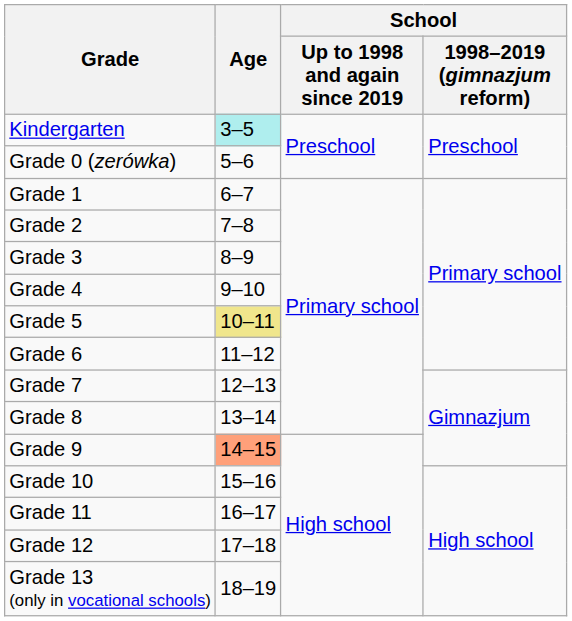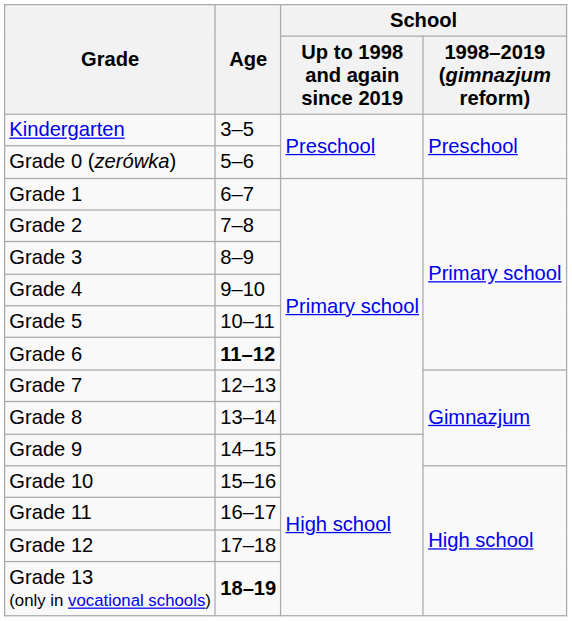(237, 129) paleturquoise background -> (237, 129) no background
(248, 321) khaki background -> (248, 321) no background
(248, 353) normal -> (248, 353) bold
(248, 449) lightsalmon background -> (248, 449) no background
(248, 588) normal -> (248, 588) bold
